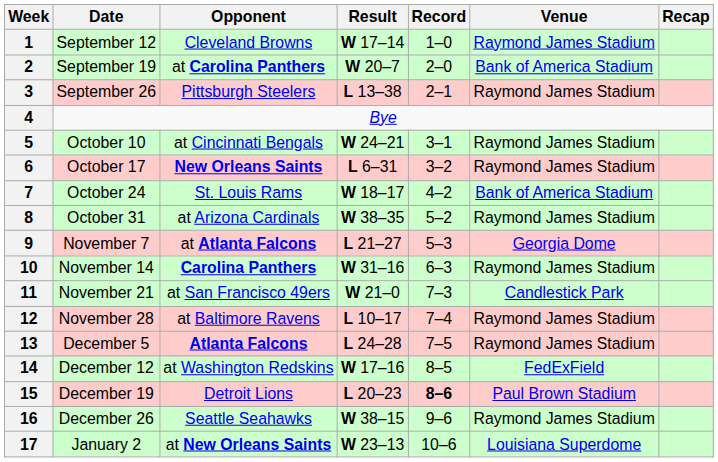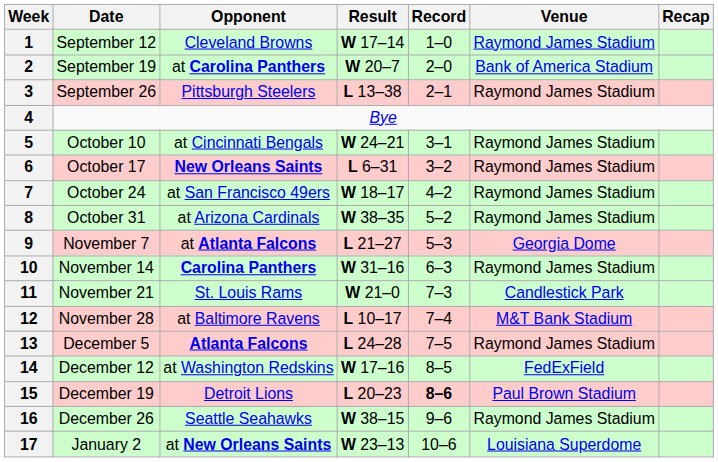(248, 192) St. Louis Rams -> (248, 192) at San Francisco 49ers
(564, 192) Bank of America Stadium -> (564, 192) Raymond James Stadium
(248, 293) at San Francisco 49ers -> (248, 293) St. Louis Rams
(564, 318) Raymond James Stadium -> (564, 318) M&T Bank Stadium
